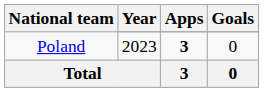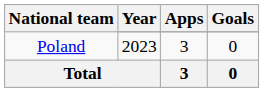(184, 45) bold -> (184, 45) normal
